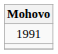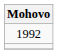(29, 33) 1991 -> (29, 33) 1992
